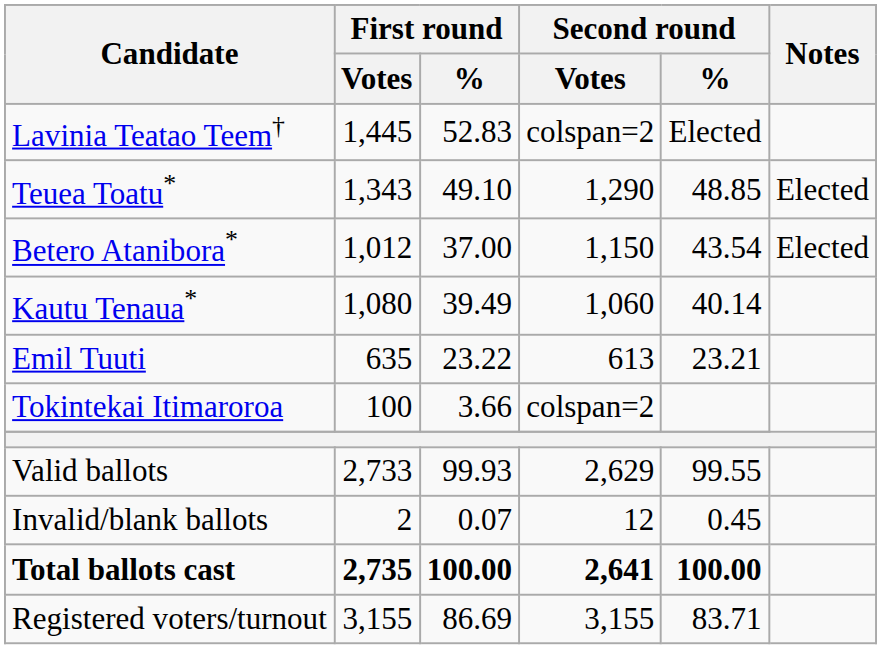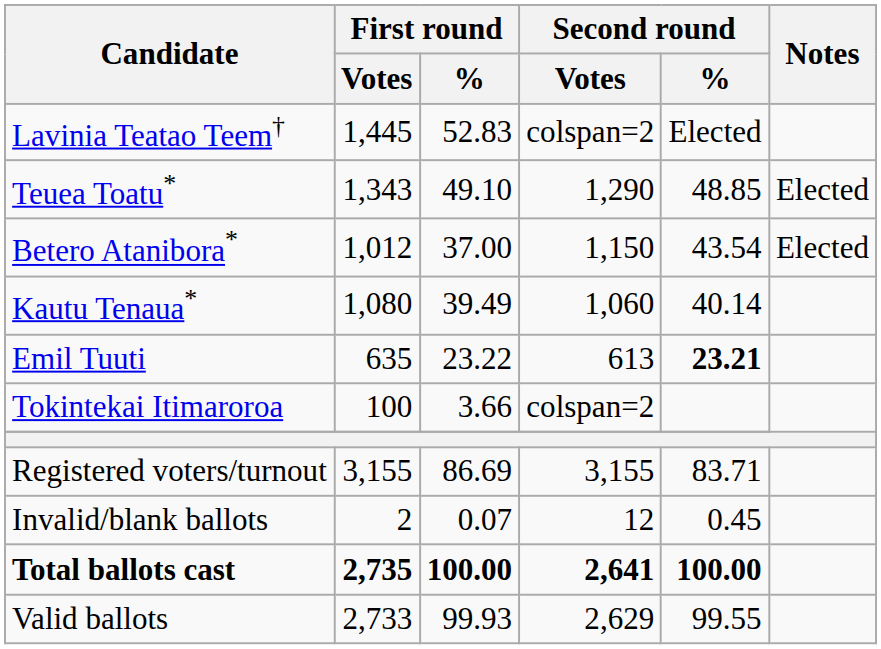(727, 358) normal -> (727, 358) bold
rows swapped: (90, 470) <-> (169, 618)
